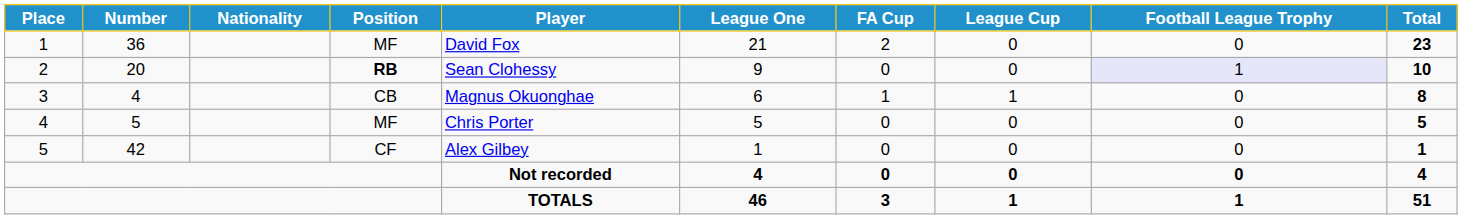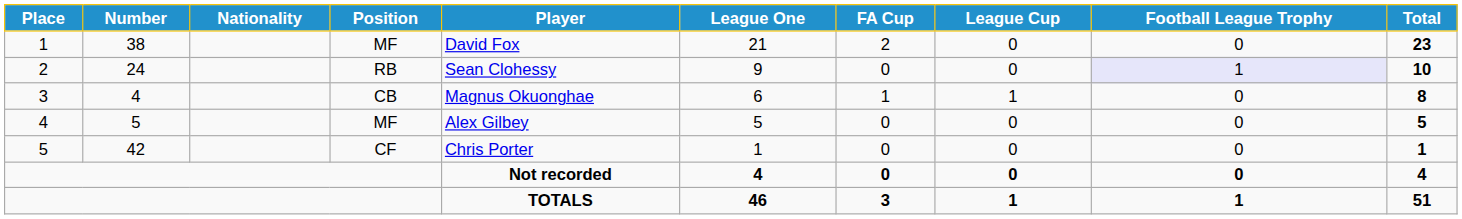(136, 44) 36 -> (136, 44) 38
(136, 70) 20 -> (136, 70) 24
(385, 70) bold -> (385, 70) normal
(489, 123) Chris Porter -> (487, 123) Alex Gilbey
(487, 149) Alex Gilbey -> (489, 149) Chris Porter
